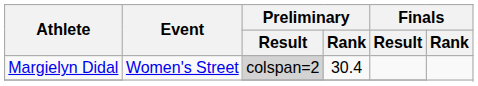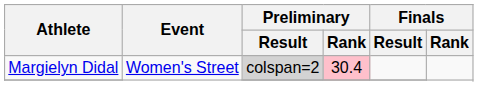(347, 68) no background -> (347, 68) pink background
